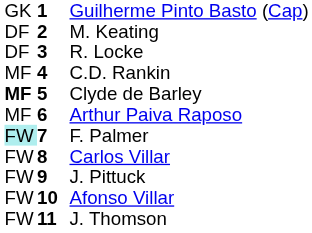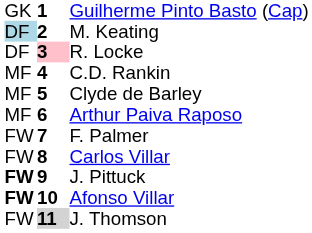(17, 31) no background -> (17, 31) lightblue background
(42, 52) no background -> (42, 52) pink background
(18, 94) bold -> (18, 94) normal
(19, 135) paleturquoise background -> (19, 135) no background
(19, 177) normal -> (19, 177) bold
(19, 198) normal -> (19, 198) bold
(47, 218) no background -> (47, 218) lightgrey background
